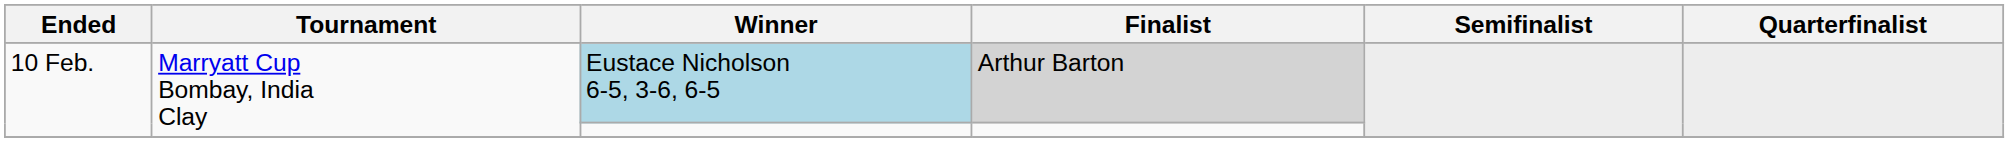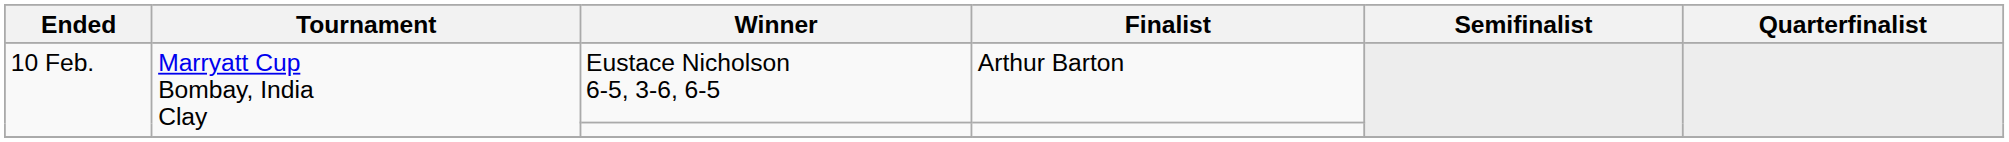(688, 76) lightblue background -> (688, 76) no background
(1051, 63) lightgrey background -> (1051, 63) no background
